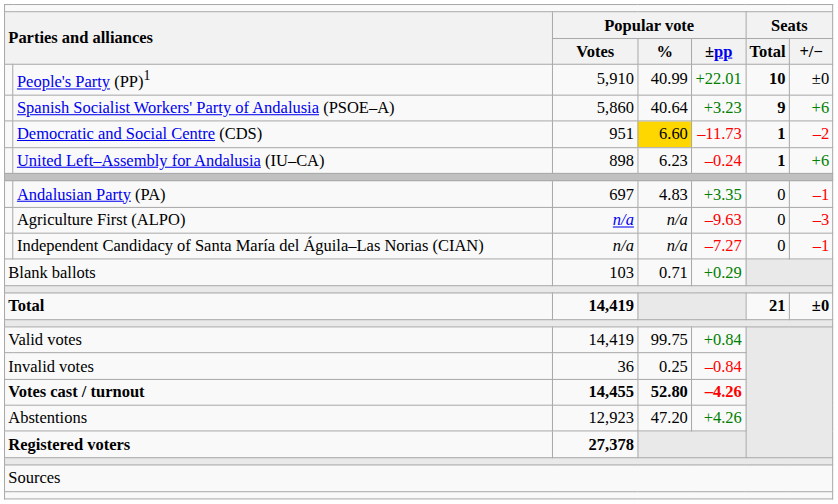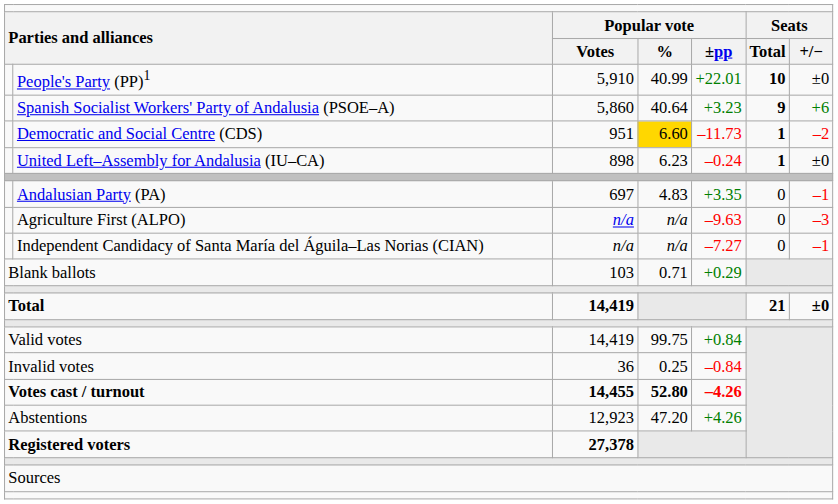(820, 160) +6 -> (820, 160) ±0
